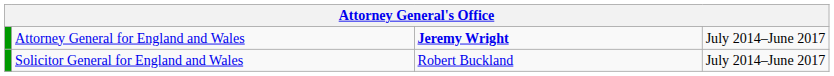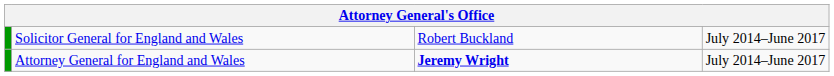rows swapped: (130, 37) <-> (129, 60)
